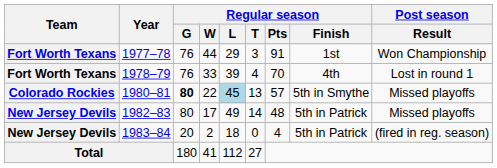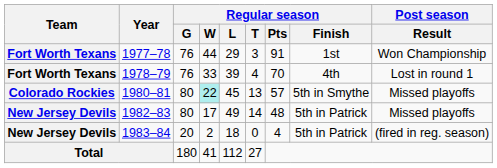(187, 93) bold -> (187, 93) normal
(210, 93) no background -> (210, 93) paleturquoise background
(232, 93) lightblue background -> (232, 93) no background
